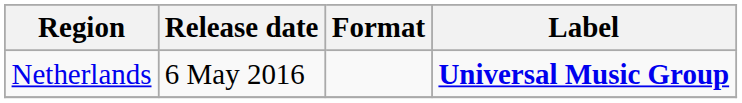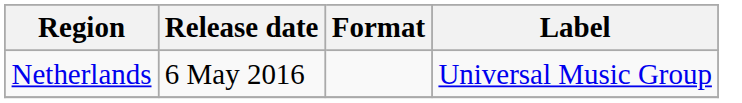(584, 73) bold -> (575, 73) normal
